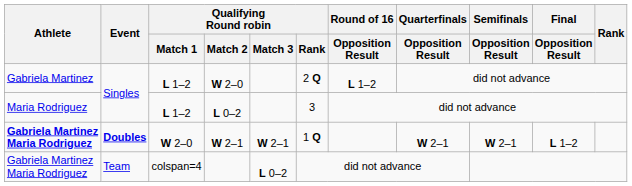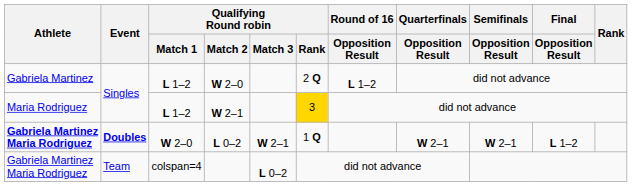(227, 114) L 0–2 -> (227, 114) W 2–1
(312, 108) no background -> (312, 108) gold background
(227, 143) W 2–1 -> (227, 143) L 0–2
